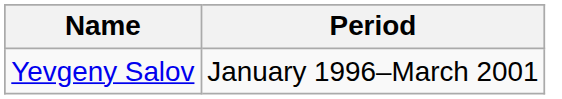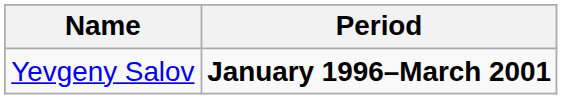(373, 70) normal -> (379, 70) bold
